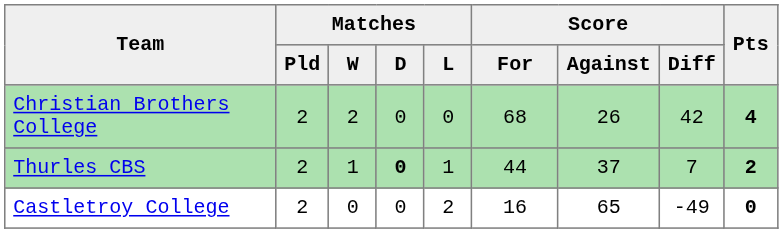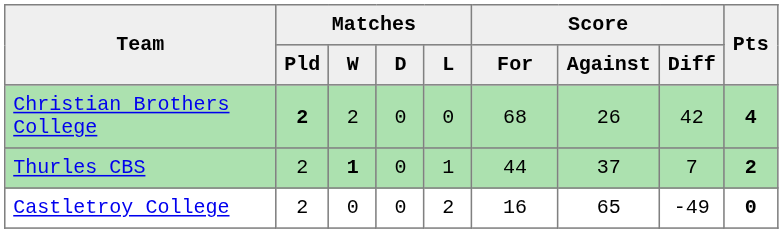(302, 116) normal -> (302, 116) bold
(353, 168) normal -> (353, 168) bold
(400, 168) bold -> (400, 168) normal
